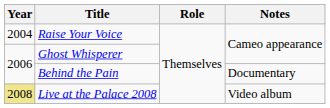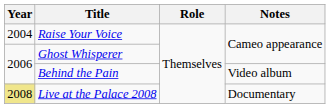(262, 73) Documentary -> (260, 73) Video album
(260, 93) Video album -> (262, 93) Documentary
